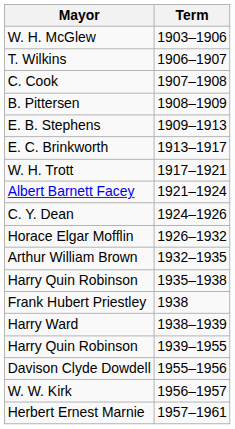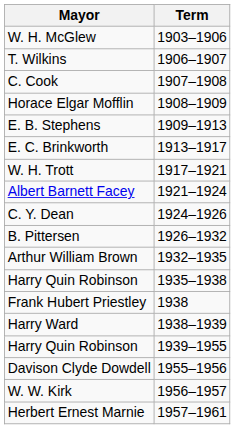(44, 103) B. Pittersen -> (71, 103) Horace Elgar Mofflin
(71, 236) Horace Elgar Mofflin -> (44, 236) B. Pittersen
